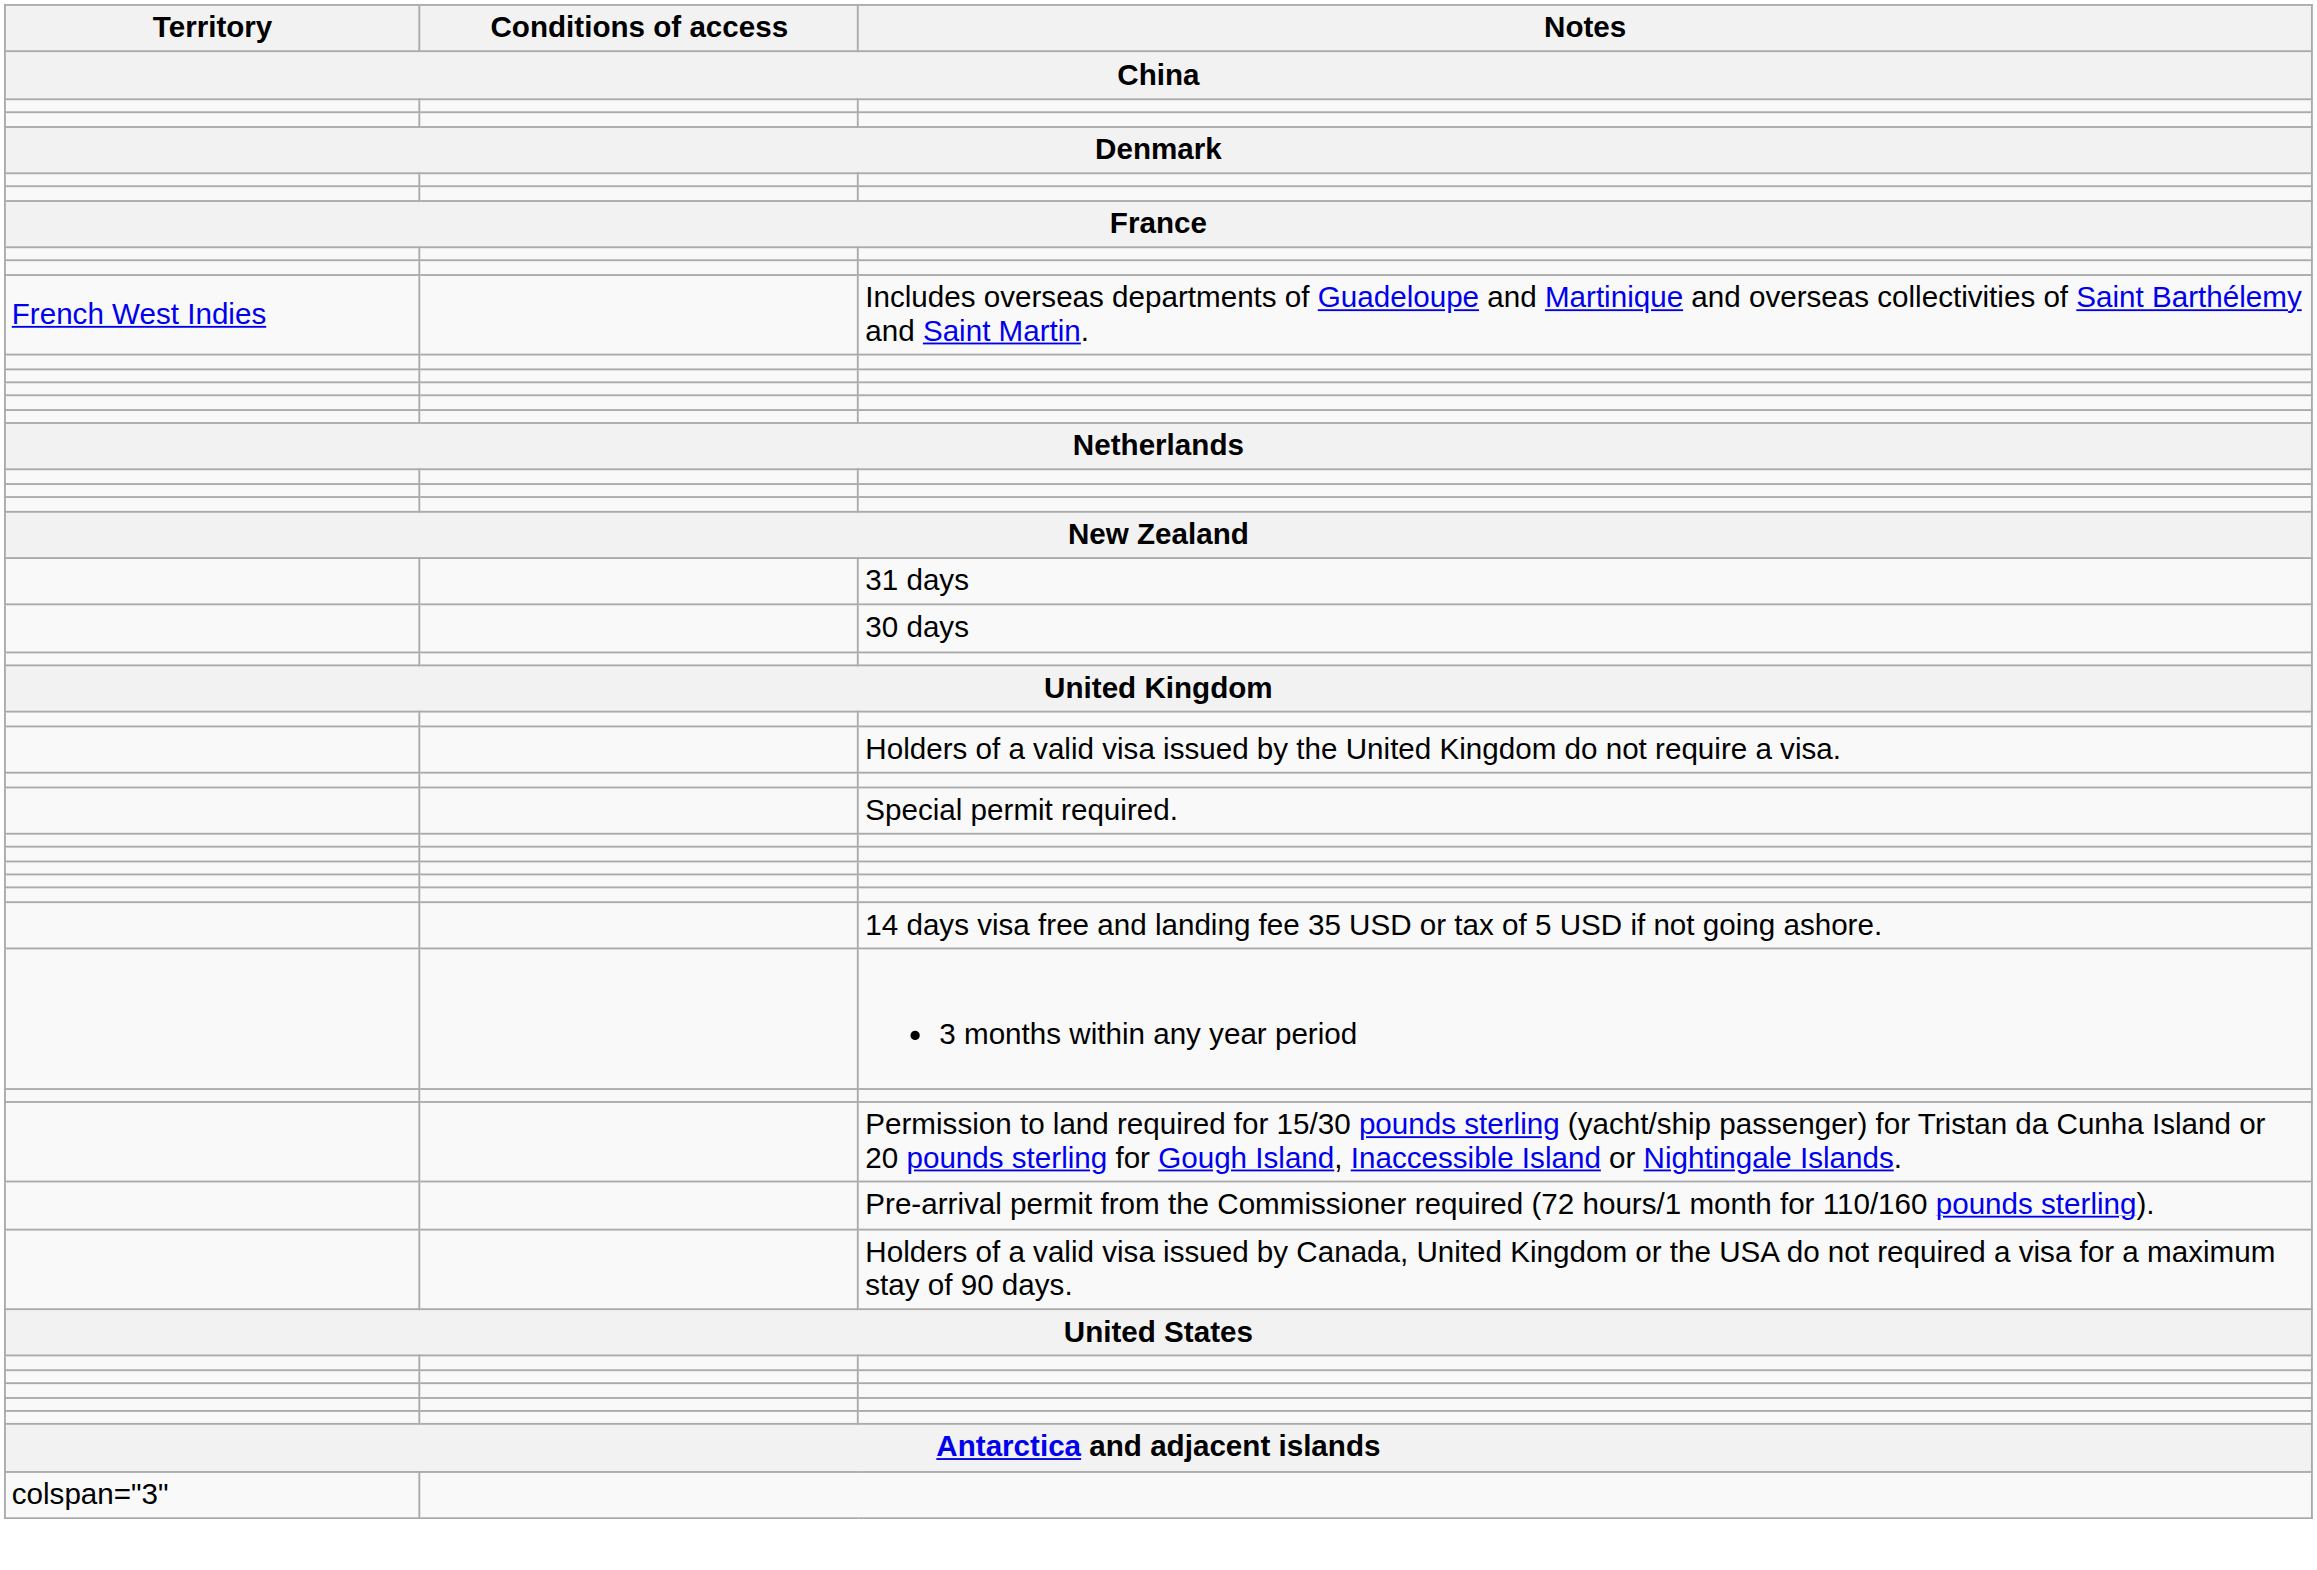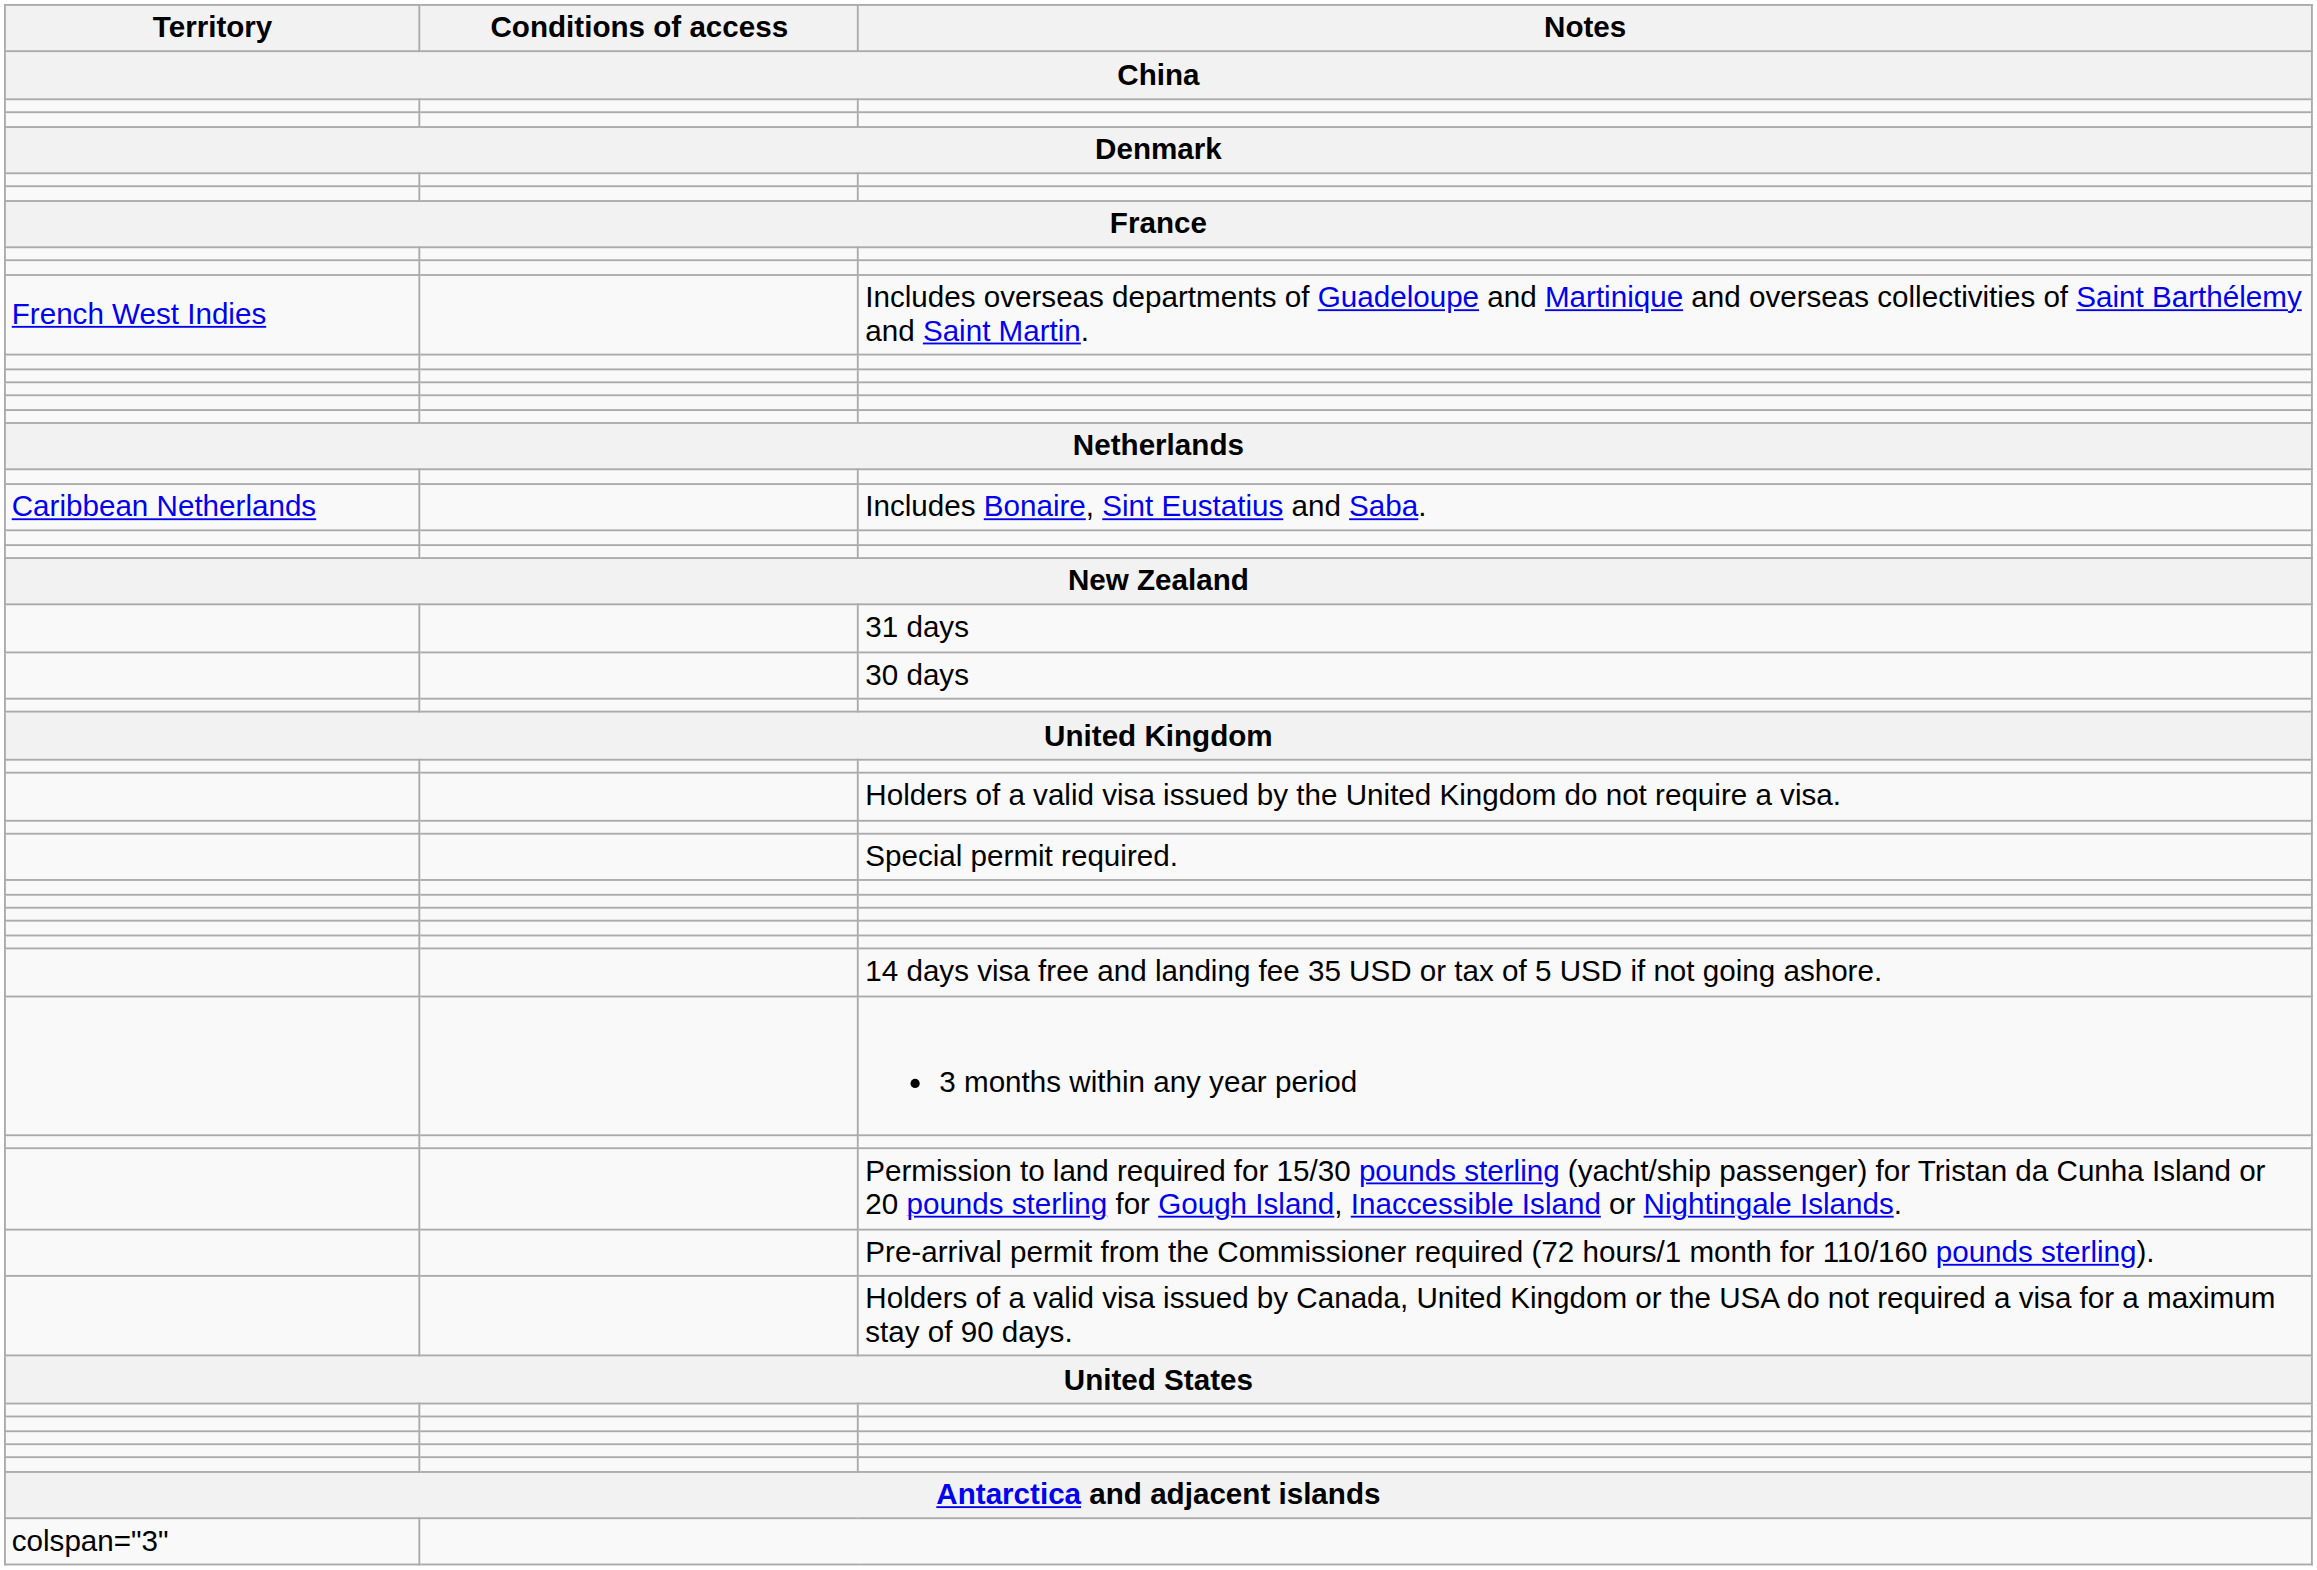+ row: (164, 506)
